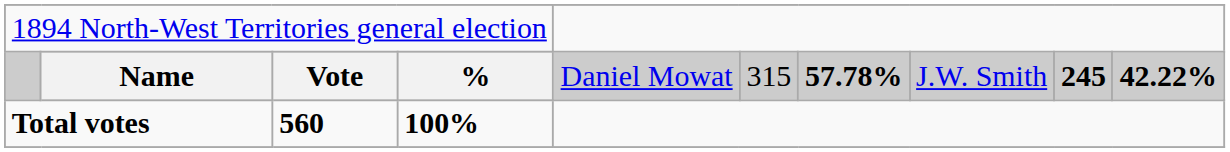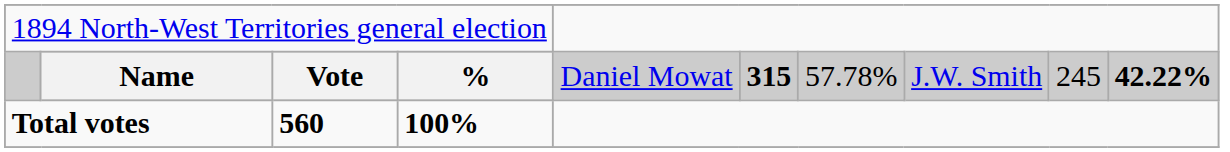(769, 75) normal -> (769, 75) bold
(854, 75) bold -> (851, 75) normal
(1083, 75) bold -> (1078, 75) normal
